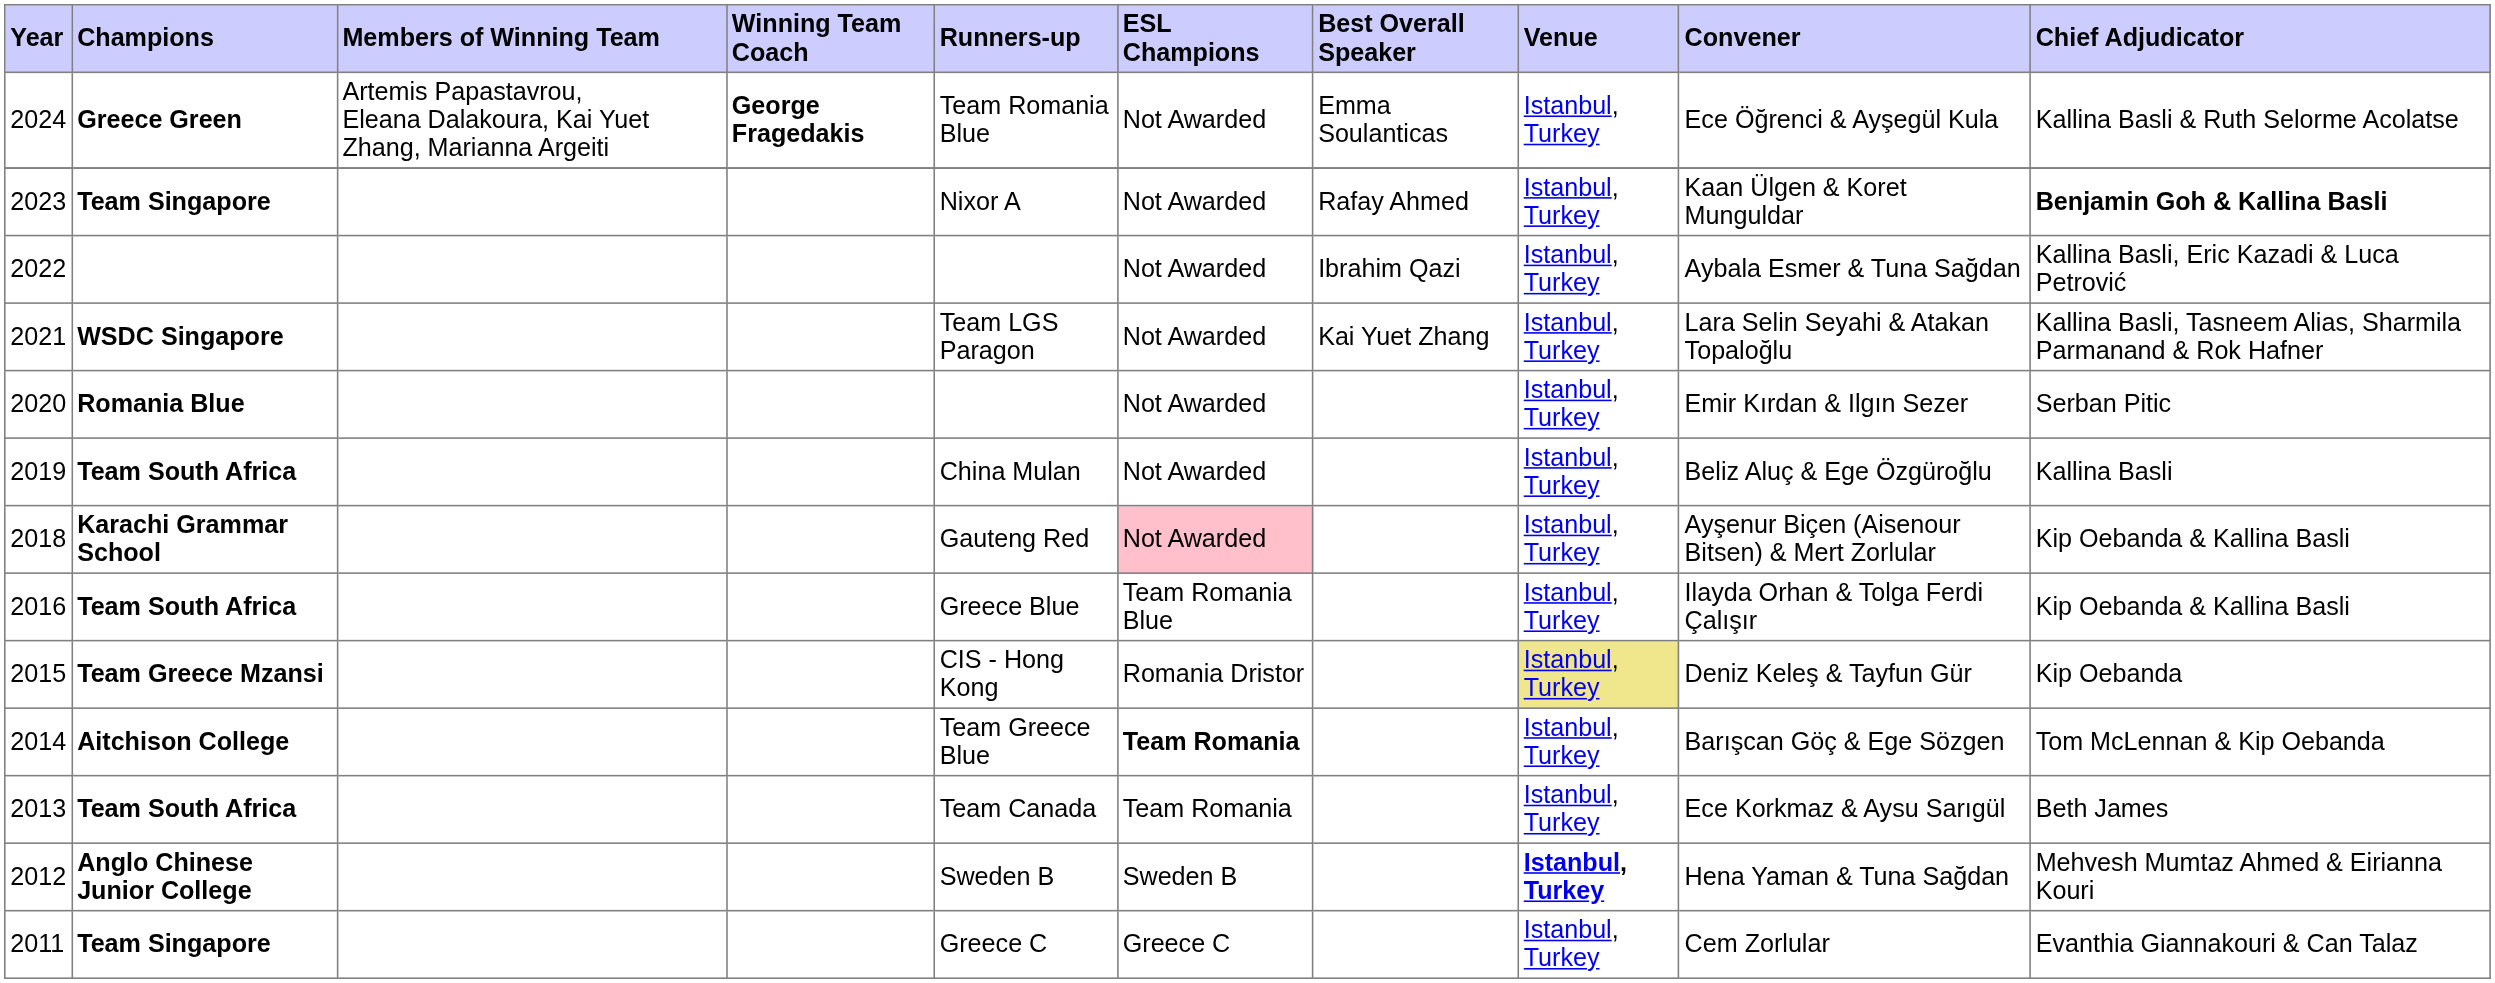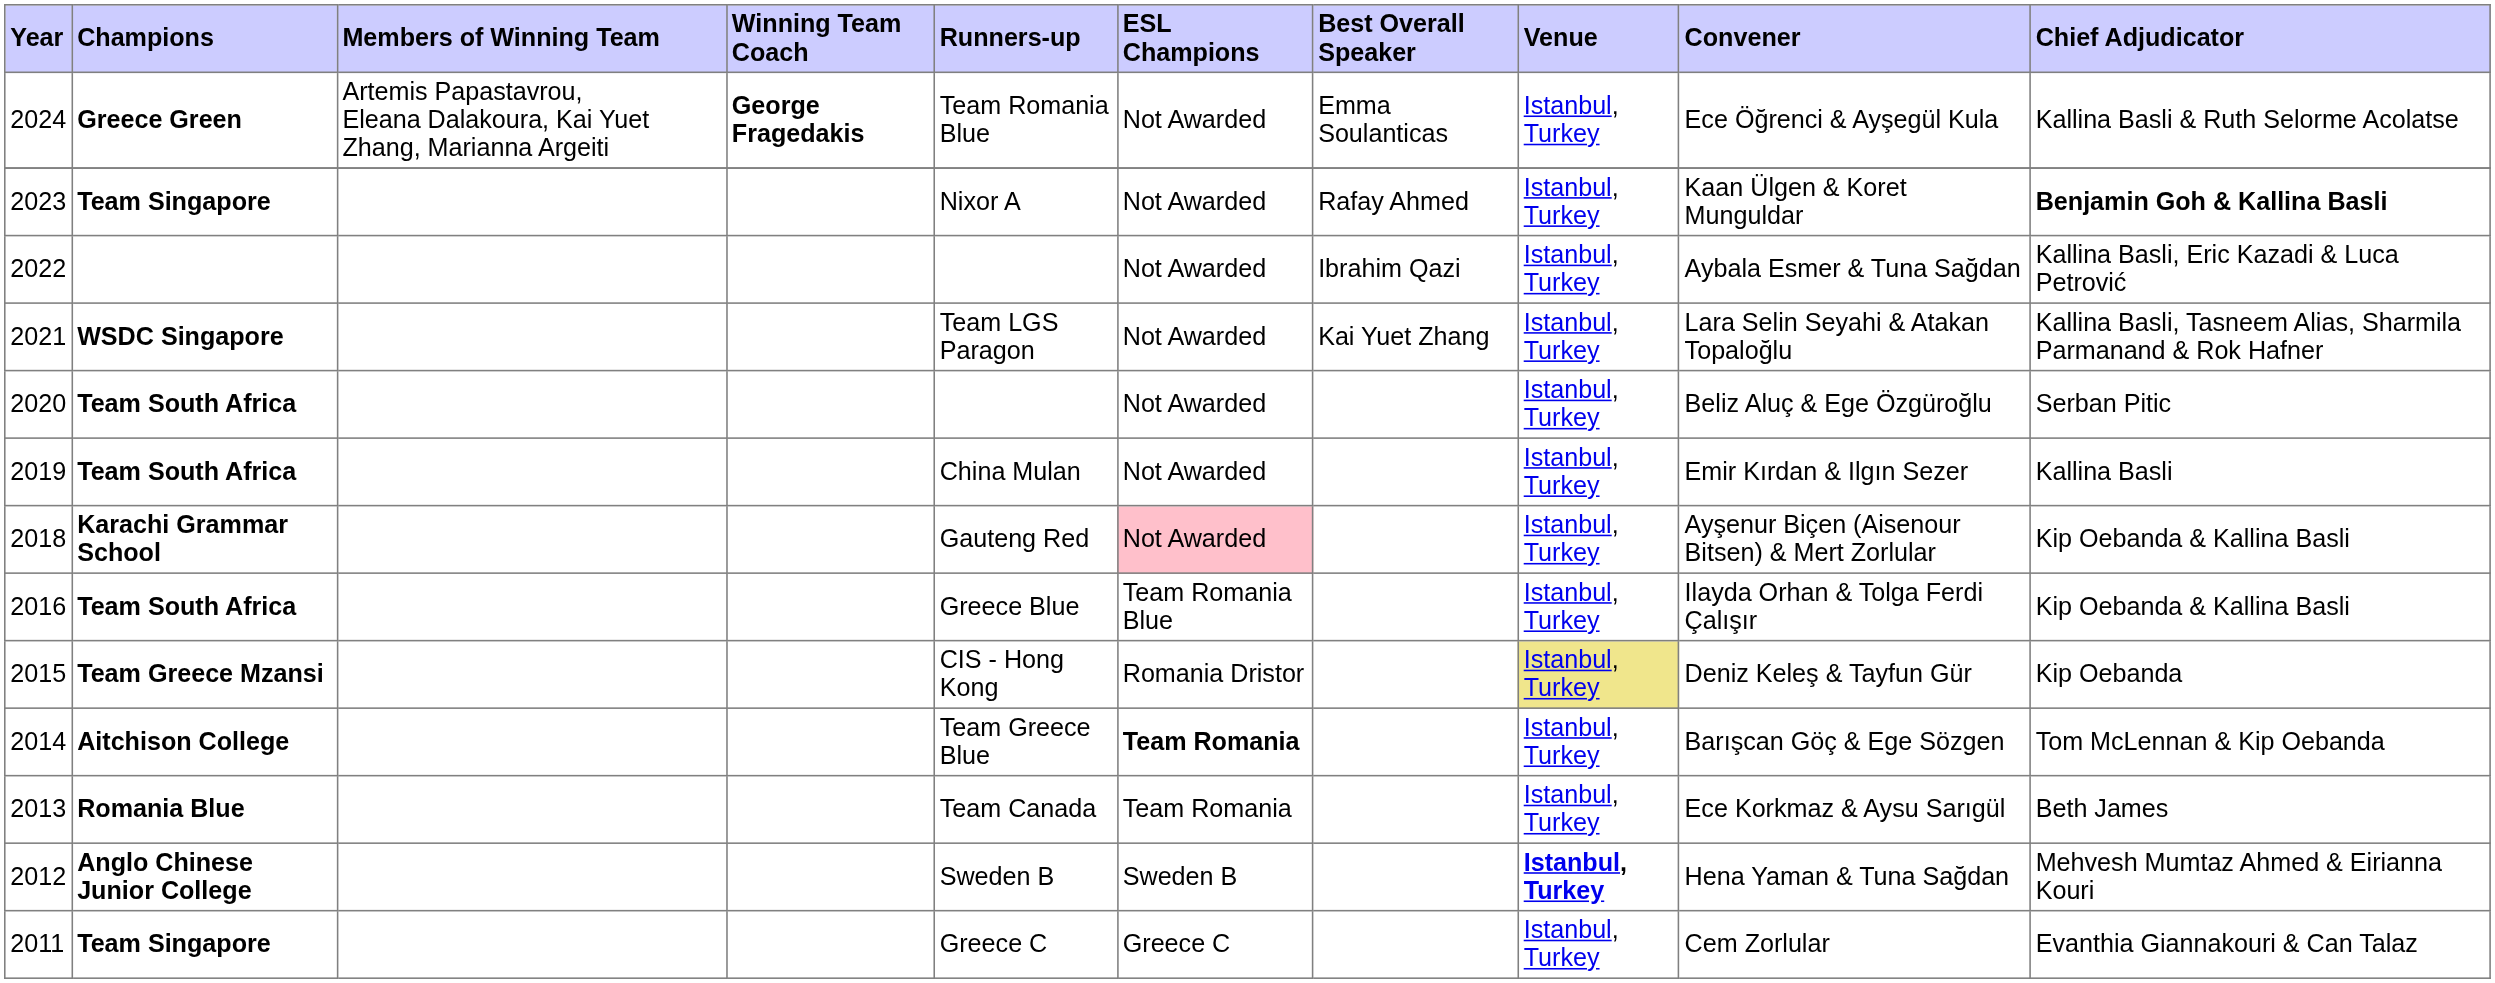(161, 404) Romania Blue -> (187, 404) Team South Africa
(1826, 404) Emir Kırdan & Ilgın Sezer -> (1838, 404) Beliz Aluç & Ege Özgüroğlu
(1838, 471) Beliz Aluç & Ege Özgüroğlu -> (1826, 471) Emir Kırdan & Ilgın Sezer
(187, 809) Team South Africa -> (161, 809) Romania Blue
